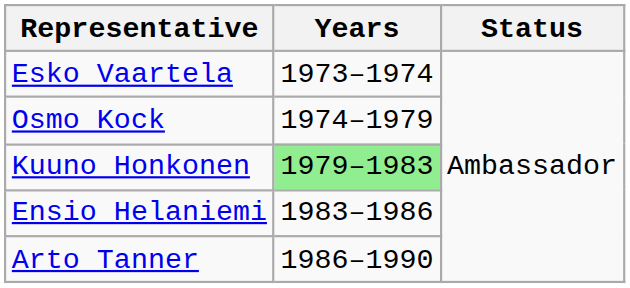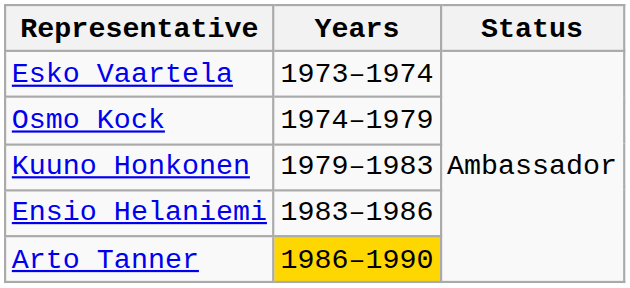(357, 167) lightgreen background -> (357, 167) no background
(357, 259) no background -> (357, 259) gold background
